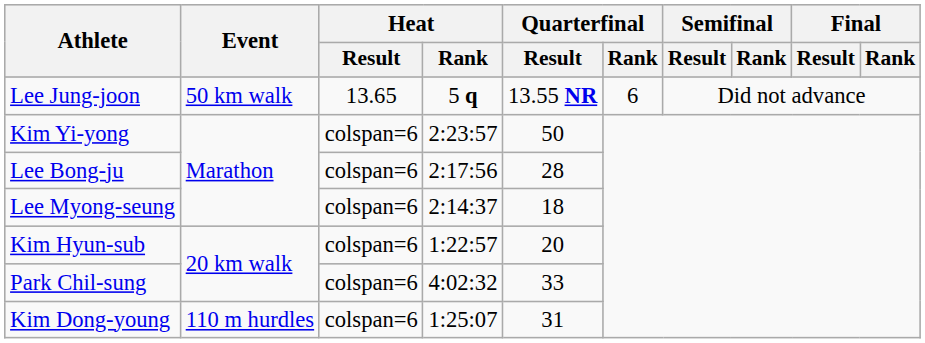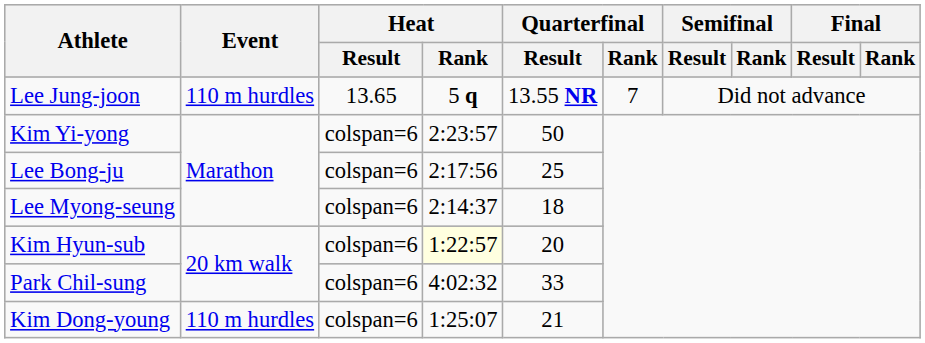(239, 96) 50 km walk -> (250, 96) 110 m hurdles
(633, 96) 6 -> (633, 96) 7
(553, 170) 28 -> (553, 170) 25
(463, 245) no background -> (463, 245) lightyellow background
(553, 319) 31 -> (553, 319) 21
